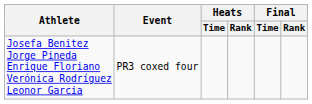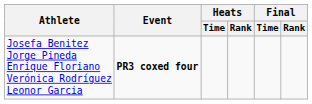(157, 67) normal -> (157, 67) bold
